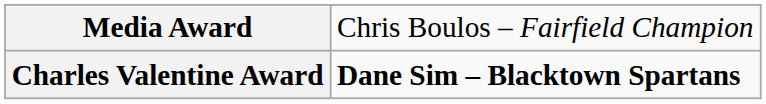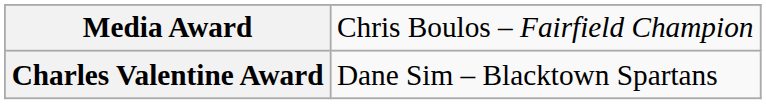(539, 74) bold -> (527, 74) normal
